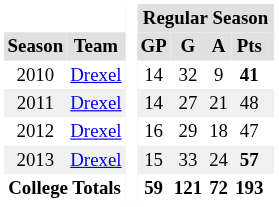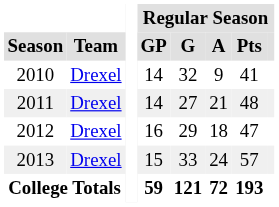(249, 74) bold -> (249, 74) normal
(249, 159) bold -> (249, 159) normal
